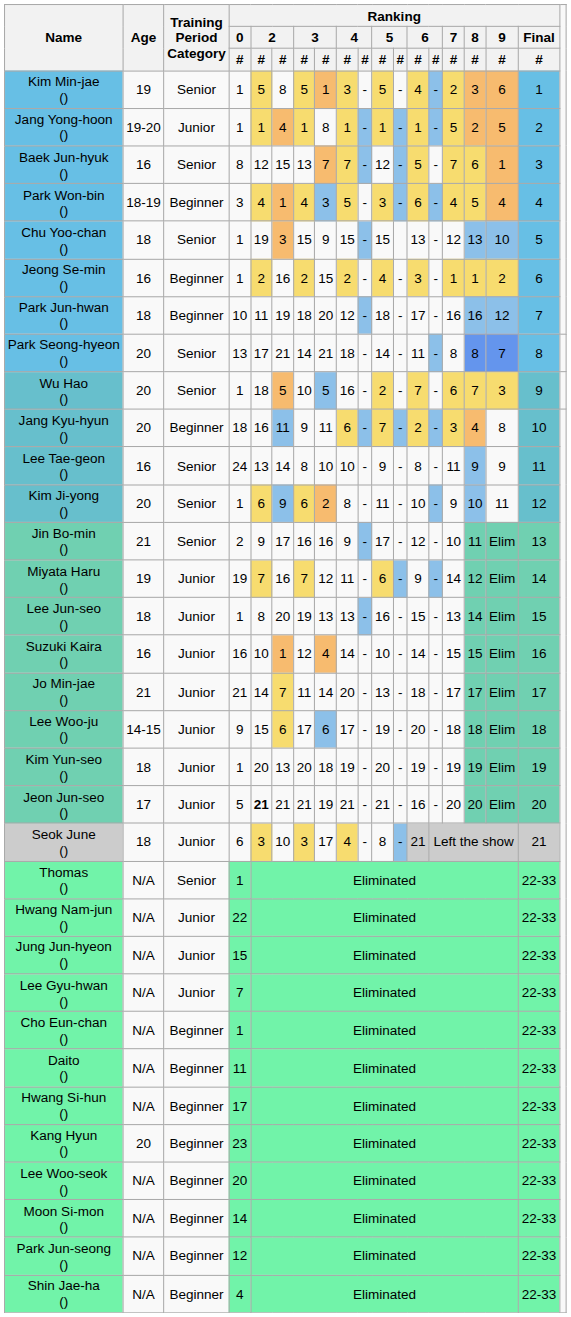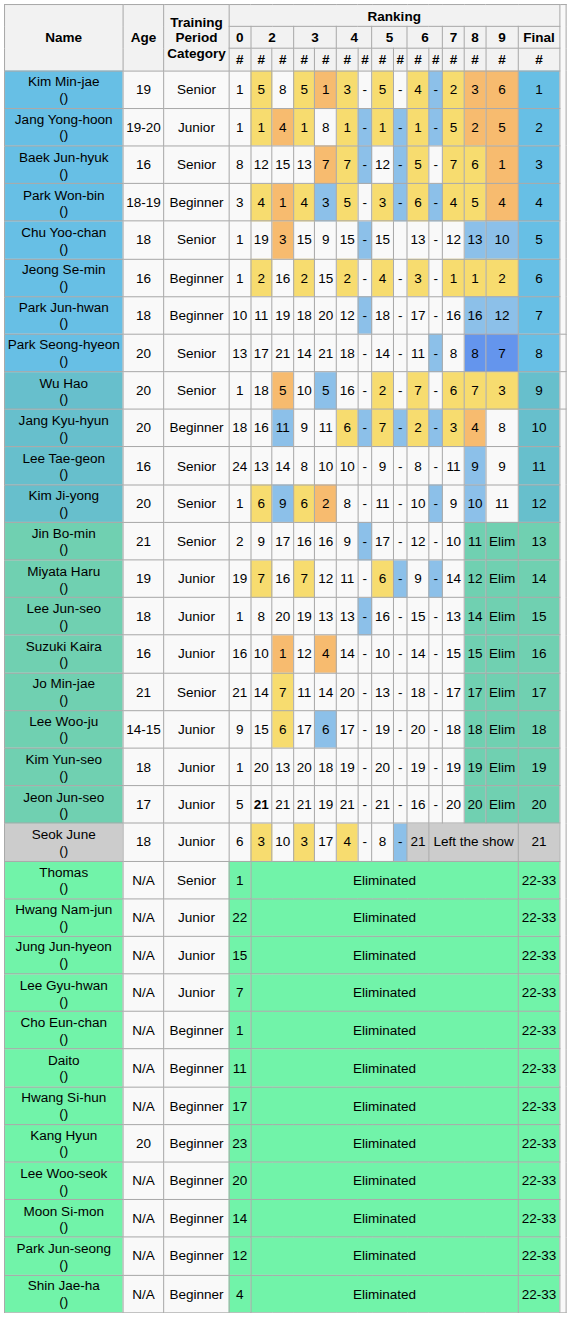(196, 692) Junior -> (196, 692) Senior
